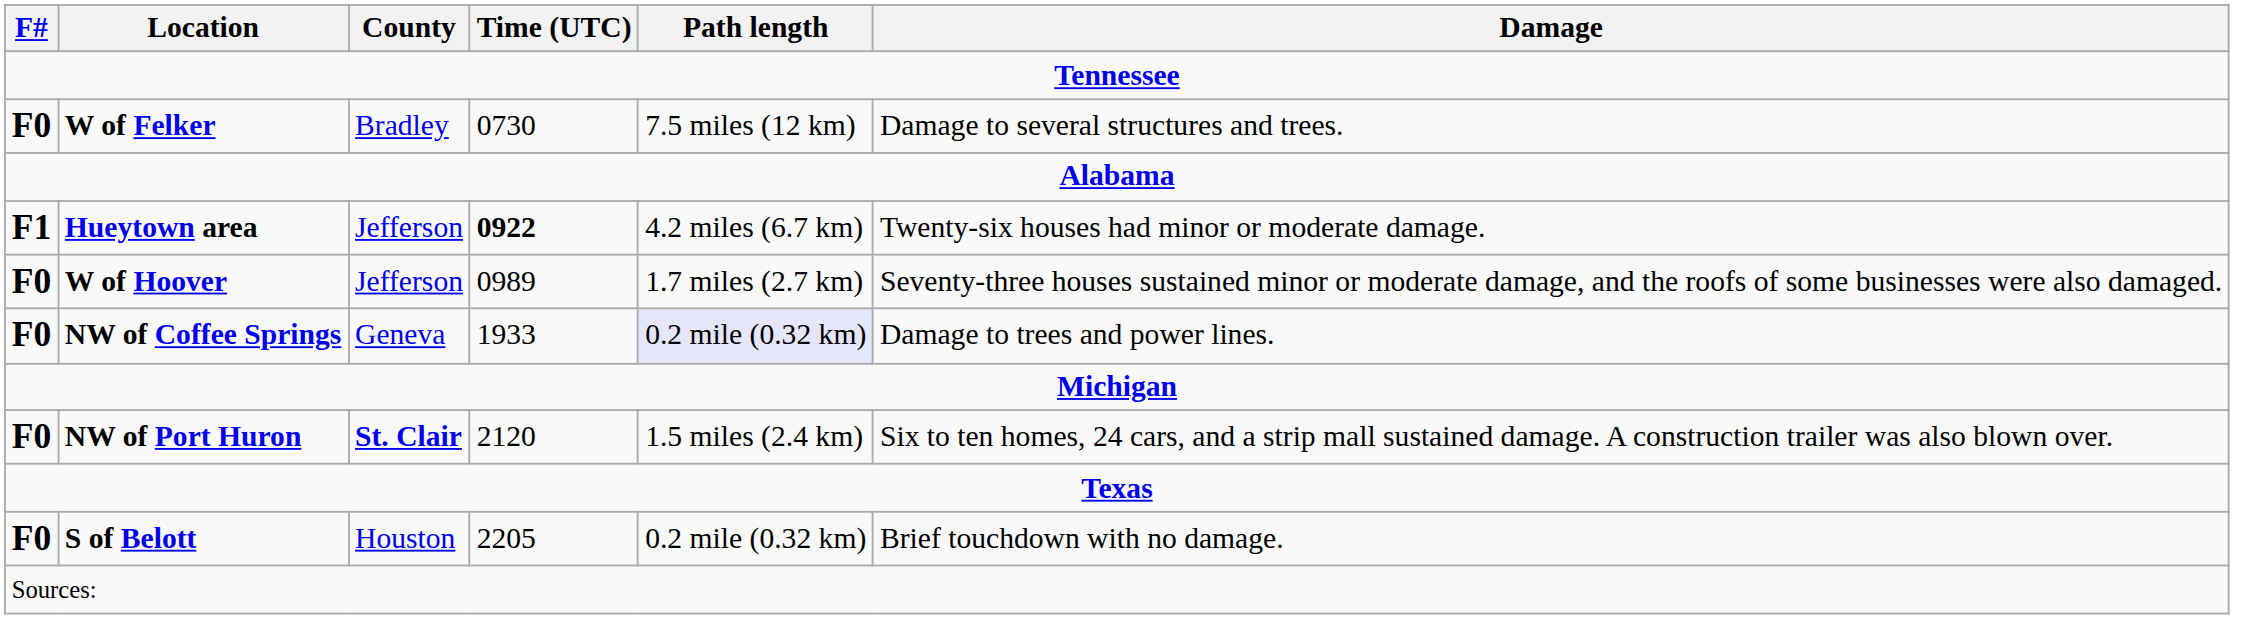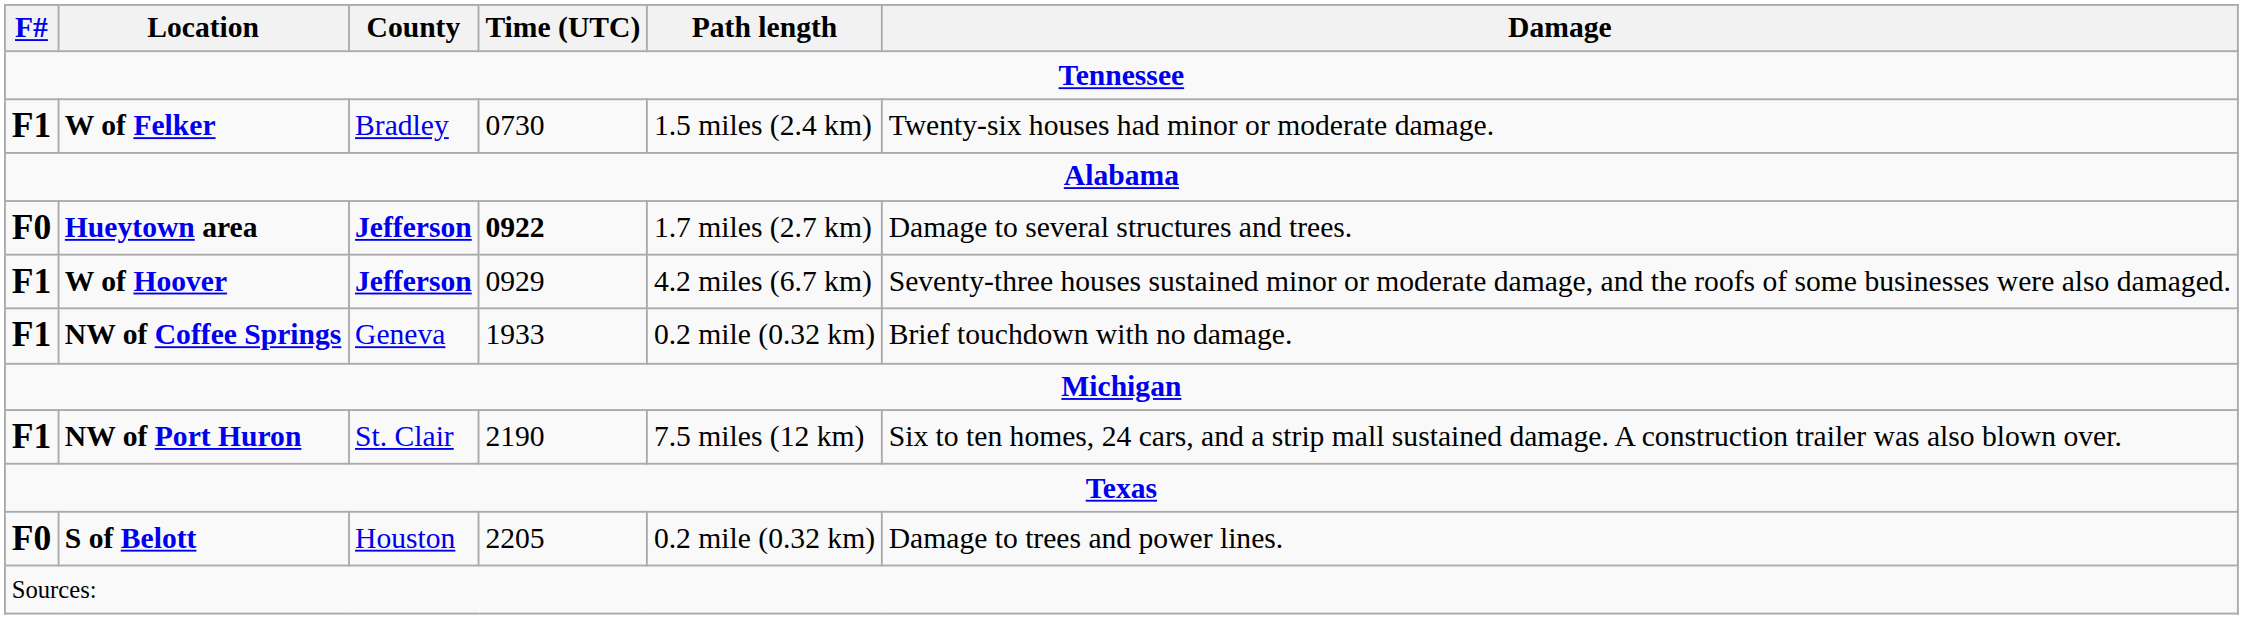(31, 125) F0 -> (31, 125) F1
(750, 125) 7.5 miles (12 km) -> (763, 125) 1.5 miles (2.4 km)
(1112, 125) Damage to several structures and trees. -> (1191, 125) Twenty-six houses had minor or moderate damage.
(31, 226) F1 -> (31, 226) F0
(409, 226) normal -> (413, 226) bold
(754, 226) 4.2 miles (6.7 km) -> (763, 226) 1.7 miles (2.7 km)
(1183, 226) Twenty-six houses had minor or moderate damage. -> (1120, 226) Damage to several structures and trees.
(31, 281) F0 -> (31, 281) F1
(409, 281) normal -> (413, 281) bold
(506, 281) 0989 -> (515, 281) 0929
(754, 281) 1.7 miles (2.7 km) -> (763, 281) 4.2 miles (6.7 km)
(31, 335) F0 -> (31, 335) F1
(756, 335) lavender background -> (764, 335) no background
(1077, 335) Damage to trees and power lines. -> (1091, 335) Brief touchdown with no damage.
(31, 436) F0 -> (31, 436) F1
(408, 436) bold -> (404, 436) normal
(506, 436) 2120 -> (515, 436) 2190
(754, 436) 1.5 miles (2.4 km) -> (759, 436) 7.5 miles (12 km)
(1082, 538) Brief touchdown with no damage. -> (1086, 538) Damage to trees and power lines.
